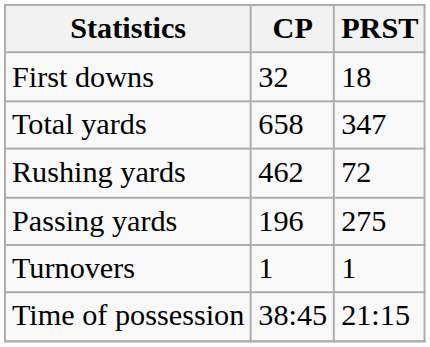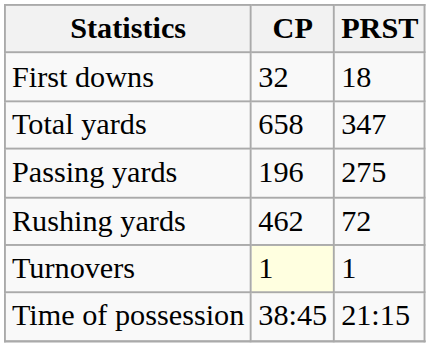rows swapped: (99, 172) <-> (95, 220)
(266, 268) no background -> (266, 268) lightyellow background
